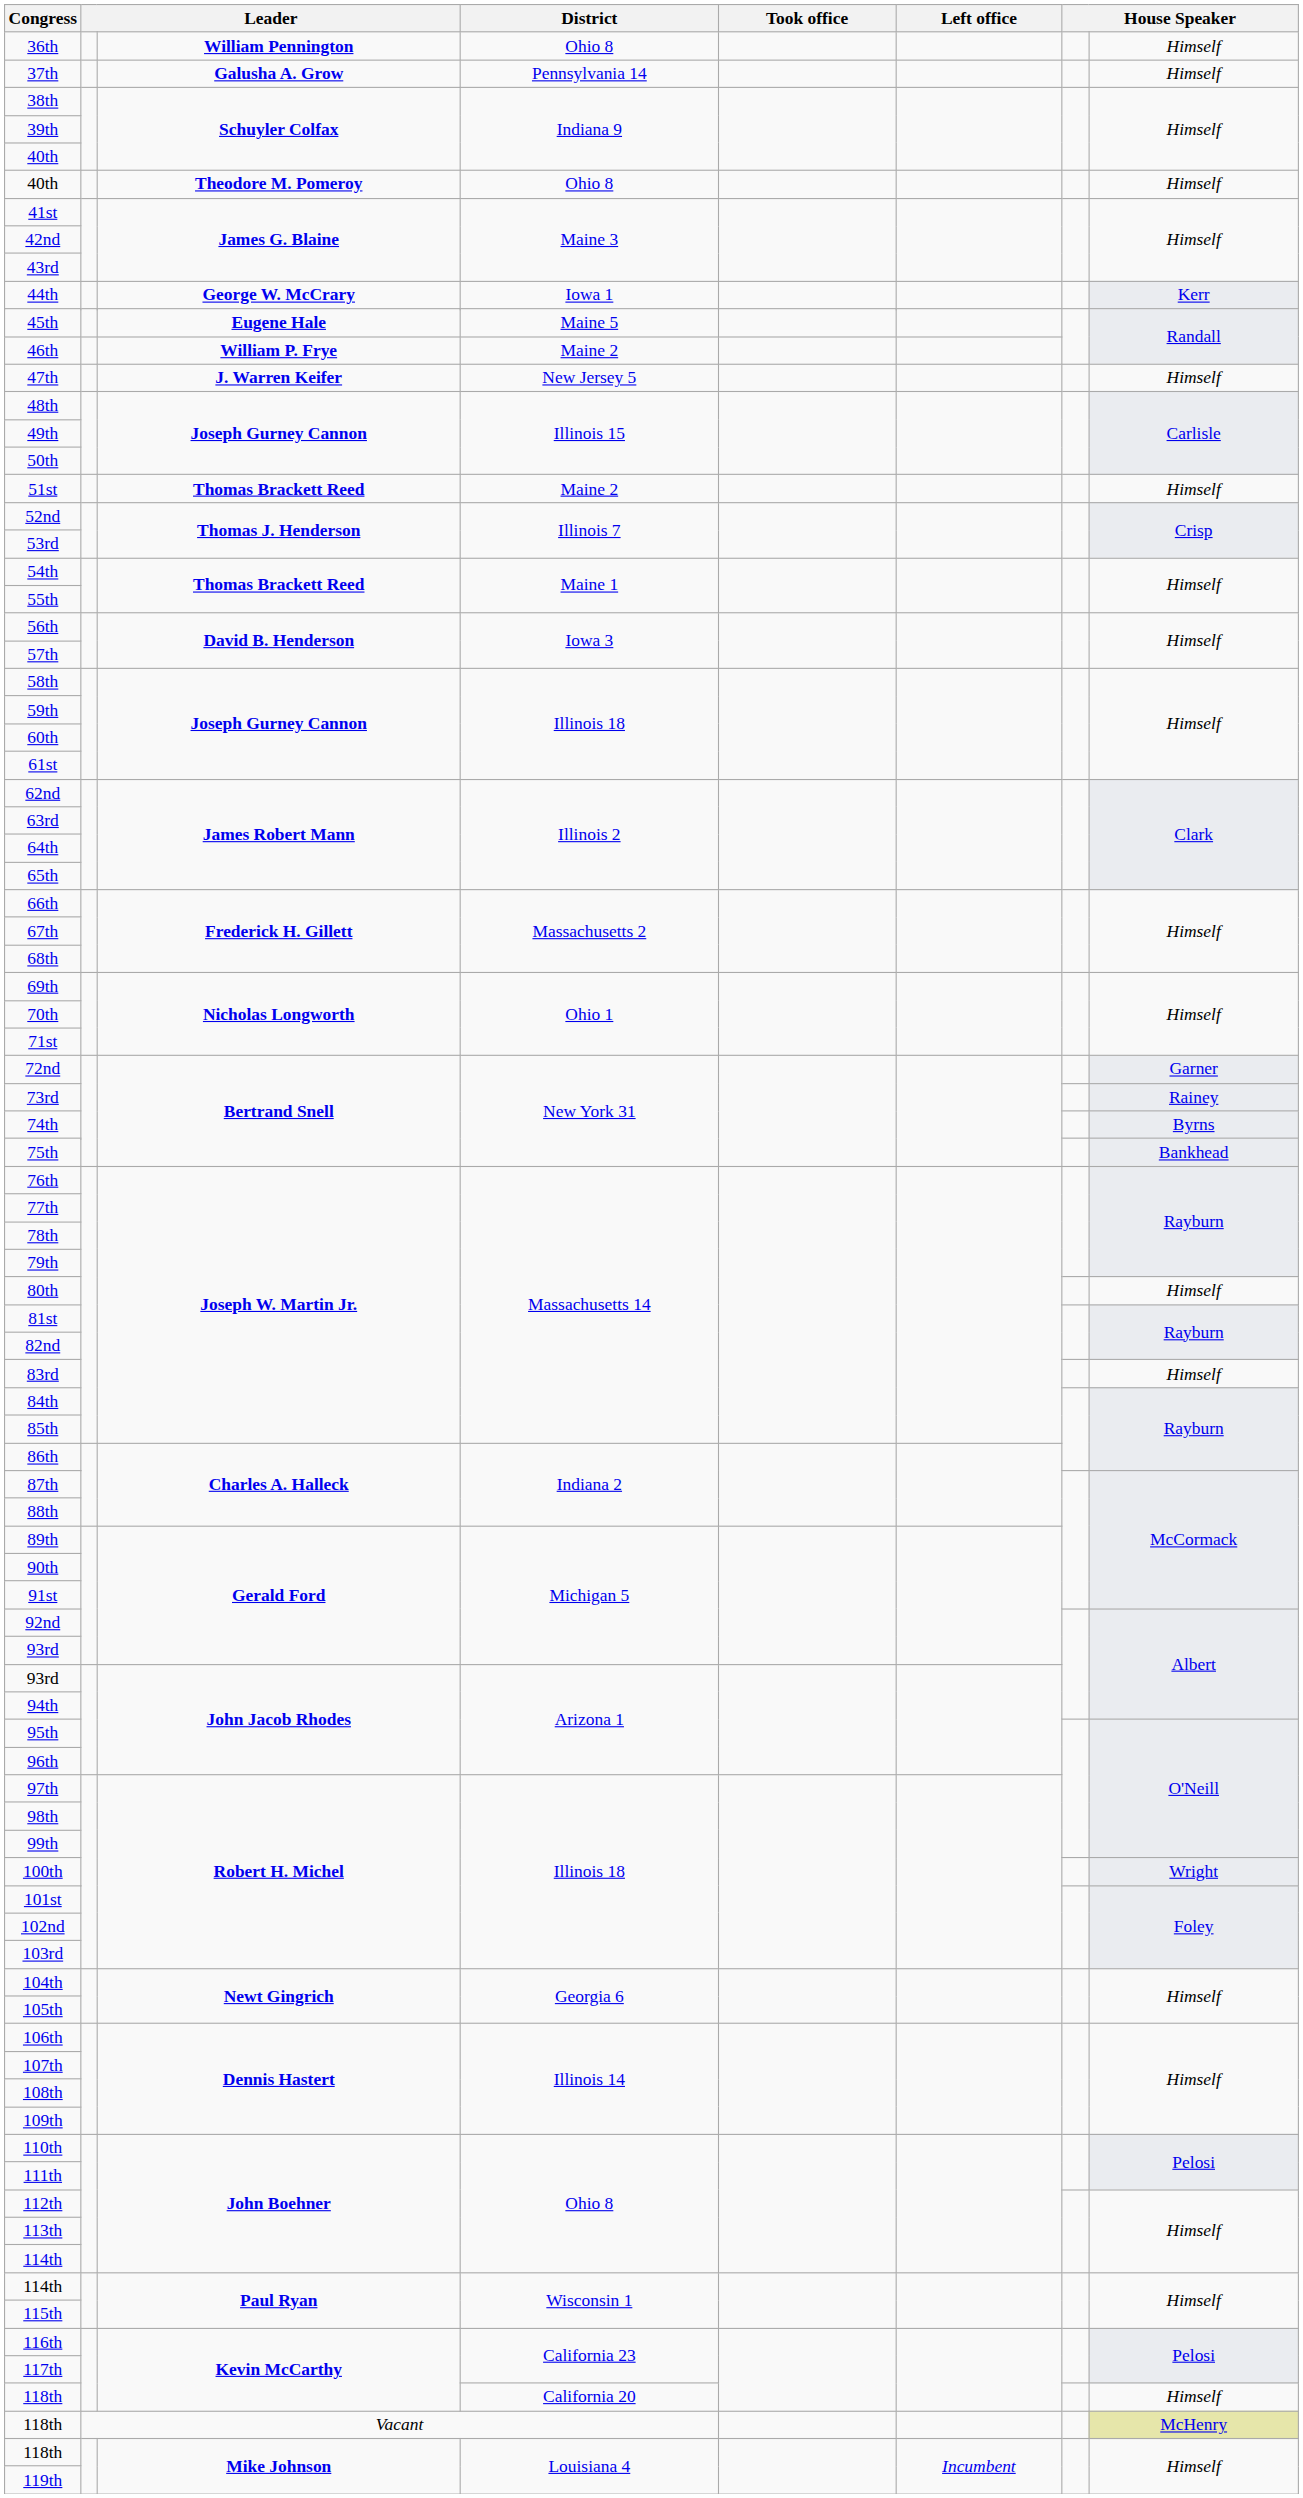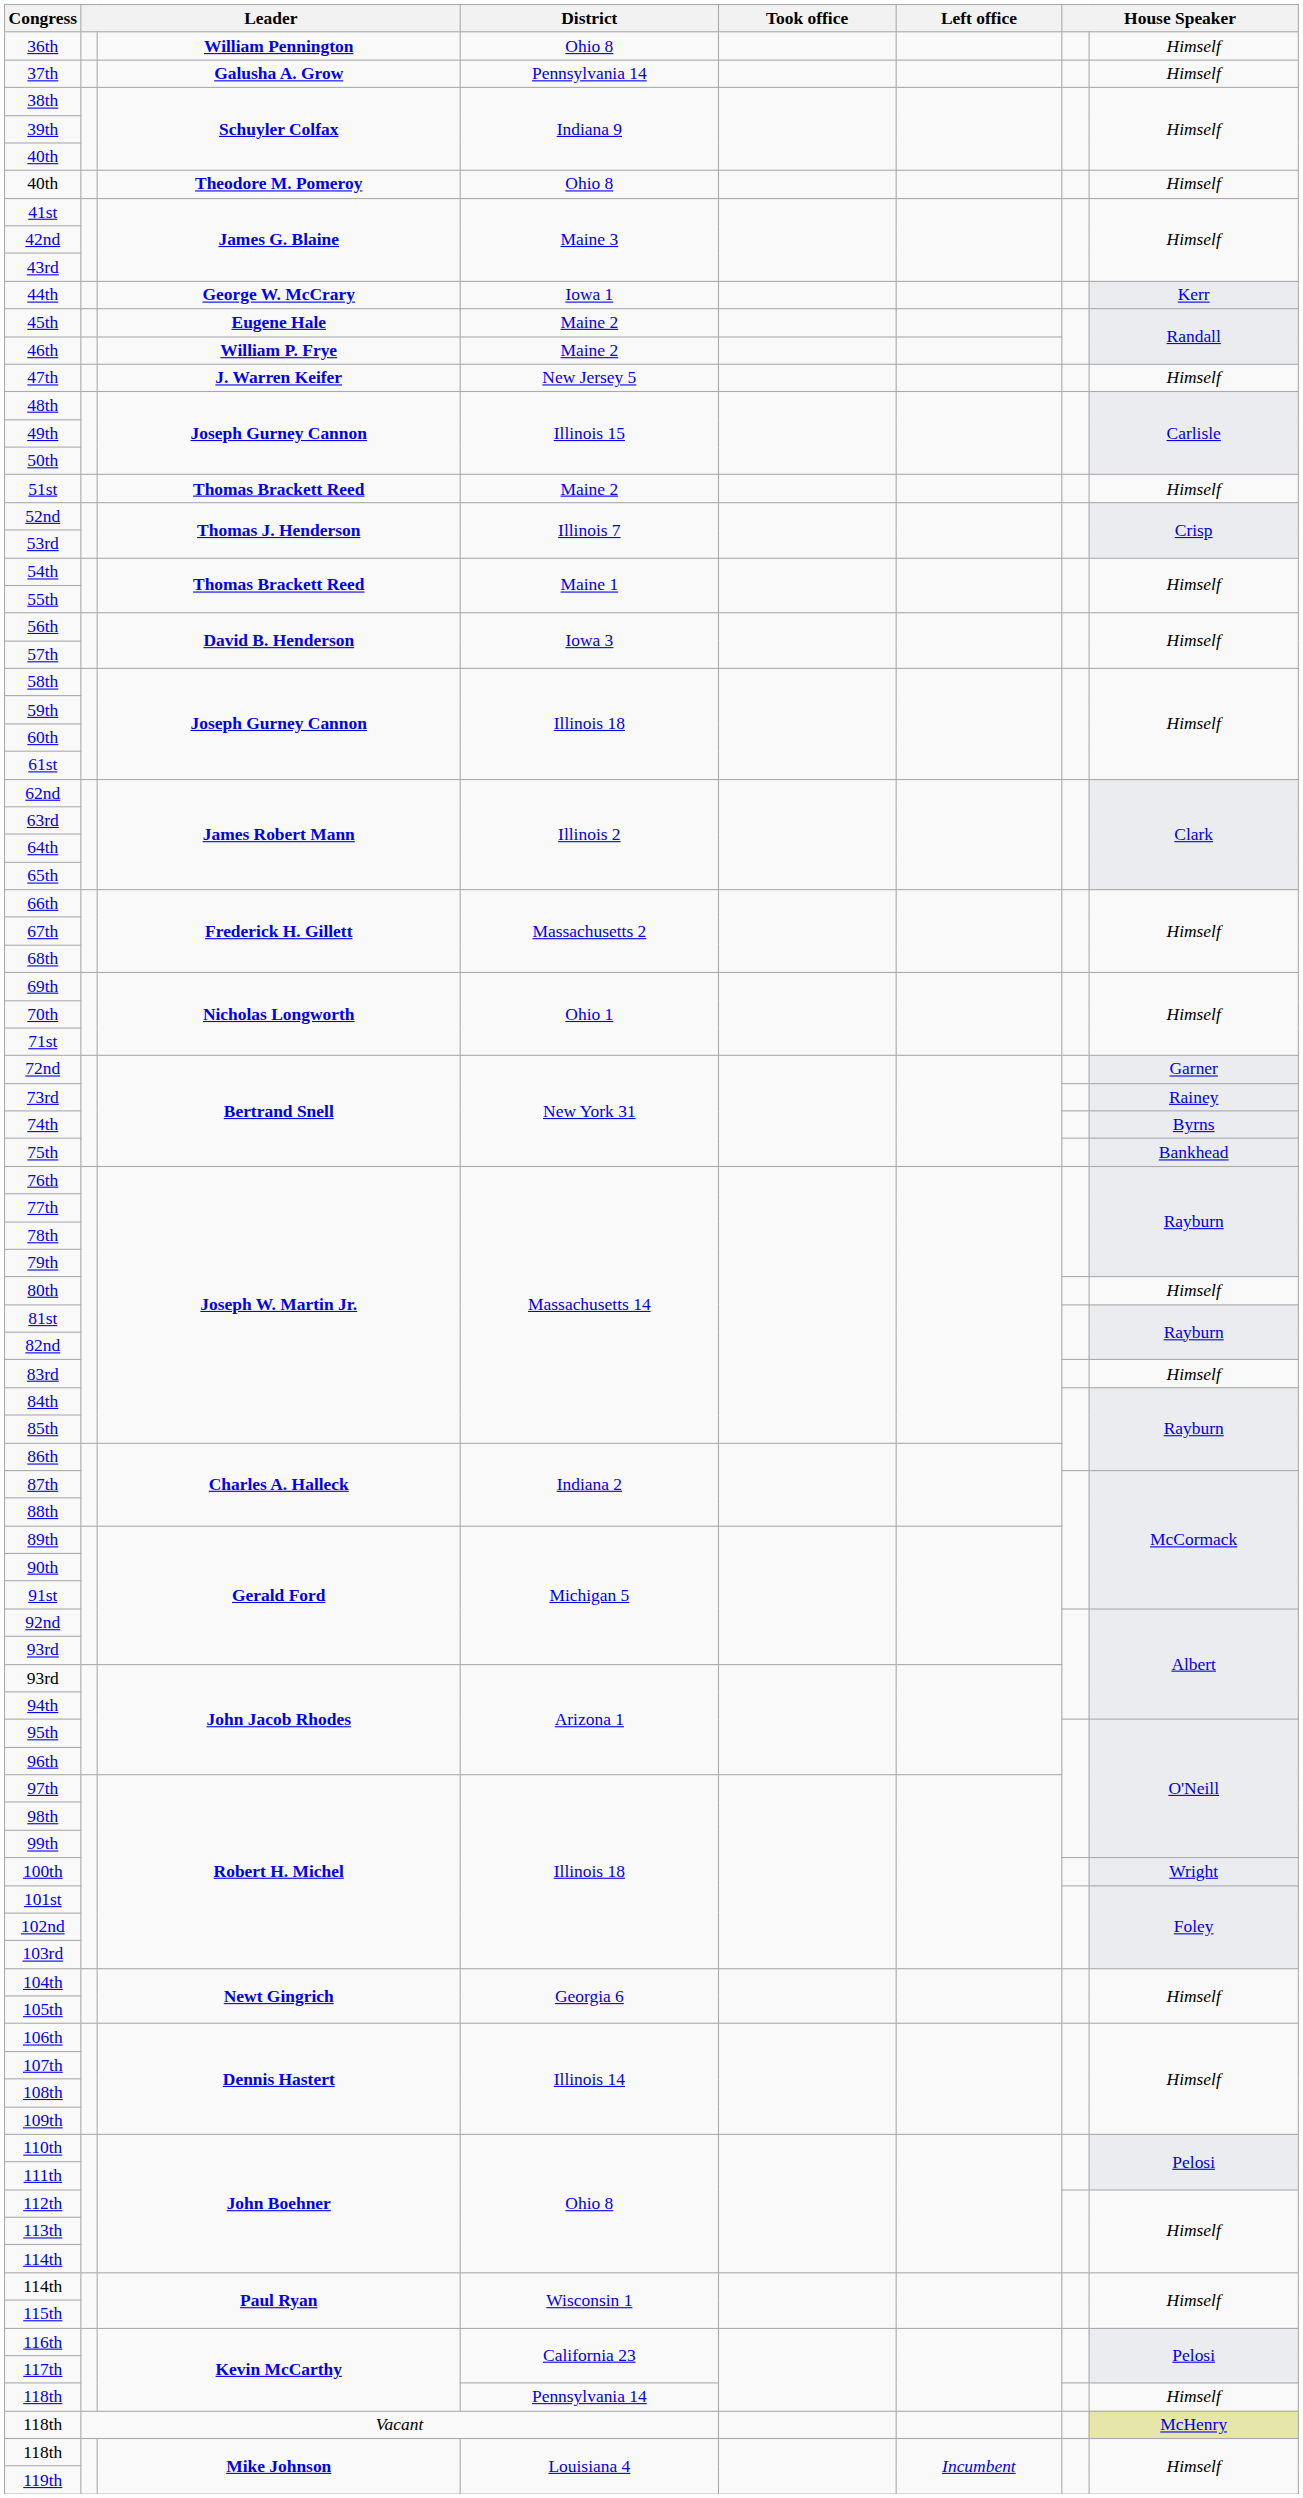(589, 322) Maine 5 -> (589, 322) Maine 2
(589, 2396) California 20 -> (589, 2396) Pennsylvania 14
